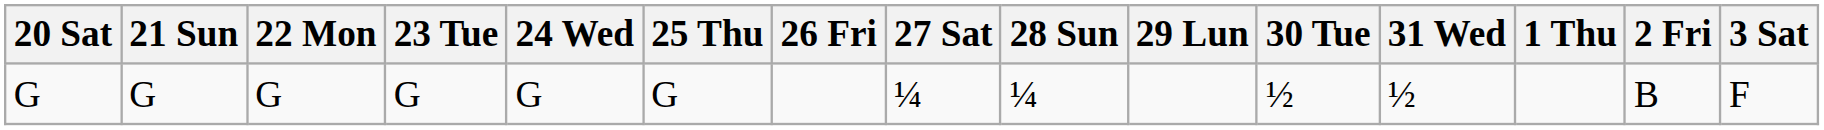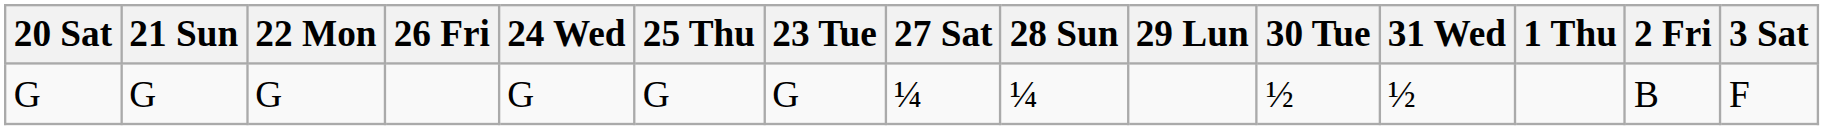columns swapped: (446, 34) <-> (829, 34)
